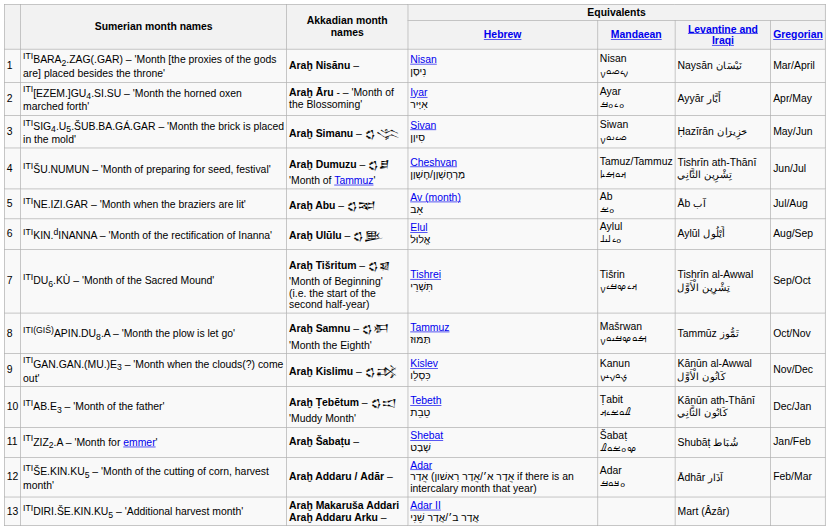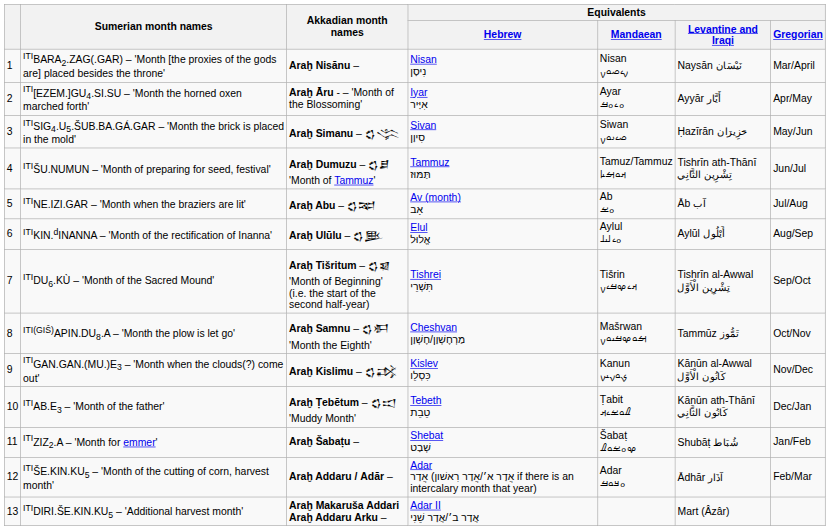(438, 168) Cheshvan מַרְחֶשְׁוָן/חֶשְׁוָן -> (430, 168) Tammuz תַּמּוּז
(430, 333) Tammuz תַּמּוּז -> (438, 333) Cheshvan מַרְחֶשְׁוָן/חֶשְׁוָן
